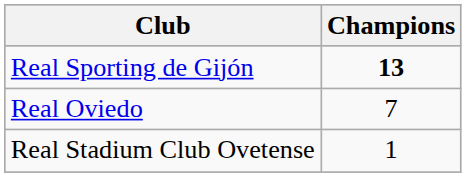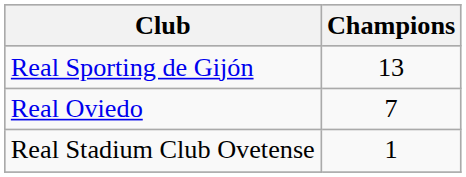(391, 66) bold -> (391, 66) normal
